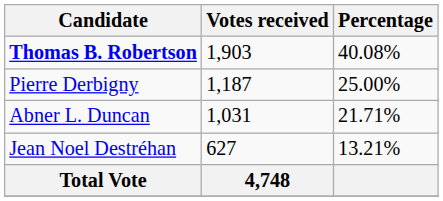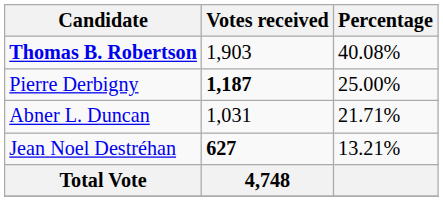(229, 84) normal -> (229, 84) bold
(221, 148) normal -> (221, 148) bold
